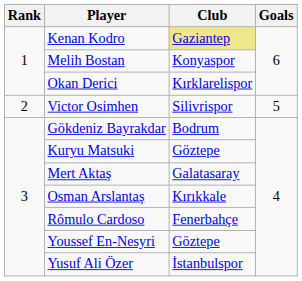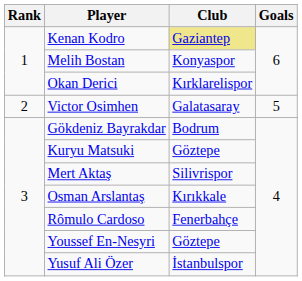(202, 106) Silivrispor -> (206, 106) Galatasaray
(206, 173) Galatasaray -> (202, 173) Silivrispor
